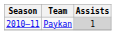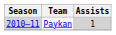(23, 24) no background -> (23, 24) lightgrey background
